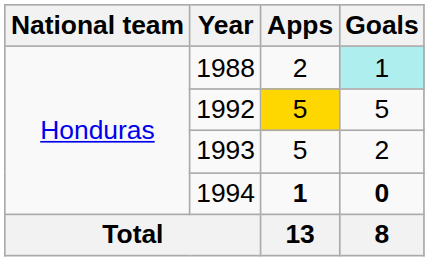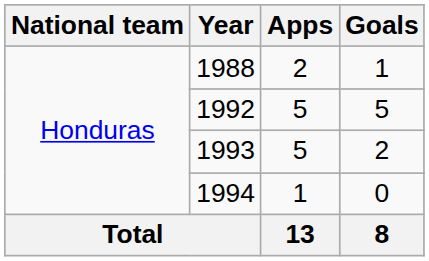(382, 67) paleturquoise background -> (382, 67) no background
(300, 109) gold background -> (300, 109) no background
(300, 192) bold -> (300, 192) normal
(382, 192) bold -> (382, 192) normal
